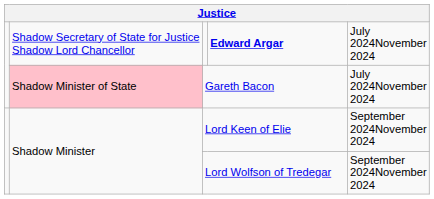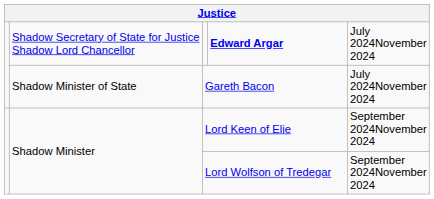(74, 86) pink background -> (74, 86) no background
